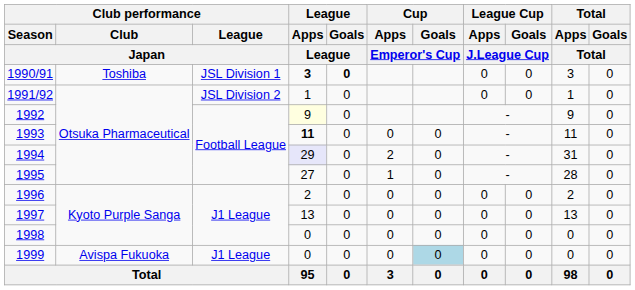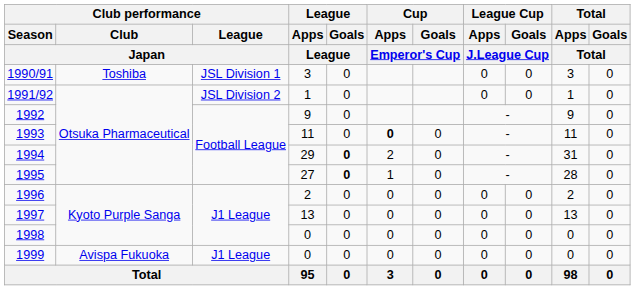(308, 74) bold -> (308, 74) normal
(347, 74) bold -> (347, 74) normal
(308, 114) lightyellow background -> (308, 114) no background
(308, 134) bold -> (308, 134) normal
(390, 134) normal -> (390, 134) bold
(308, 154) lavender background -> (308, 154) no background
(347, 154) normal -> (347, 154) bold
(347, 174) normal -> (347, 174) bold
(438, 255) lightblue background -> (438, 255) no background
